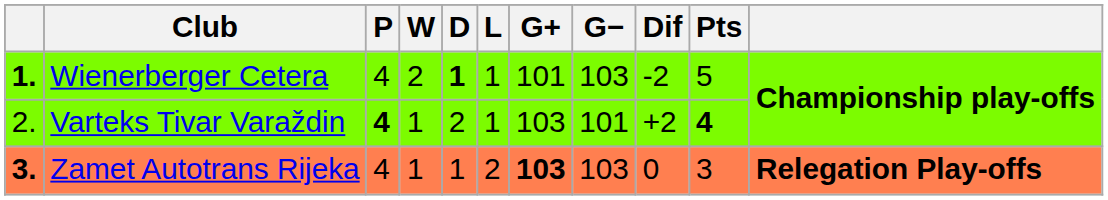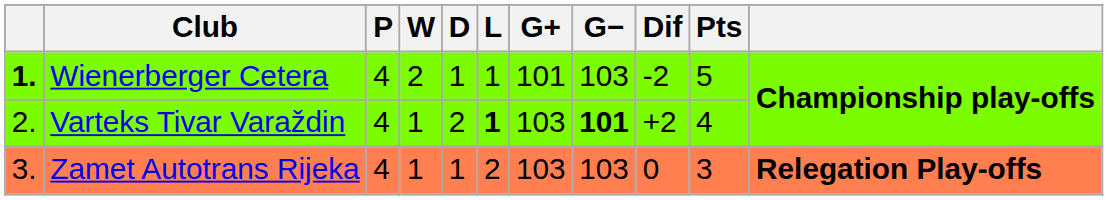(457, 75) bold -> (457, 75) normal
(382, 122) bold -> (382, 122) normal
(492, 122) normal -> (492, 122) bold
(604, 122) normal -> (604, 122) bold
(704, 122) bold -> (704, 122) normal
(24, 169) bold -> (24, 169) normal
(541, 169) bold -> (541, 169) normal
